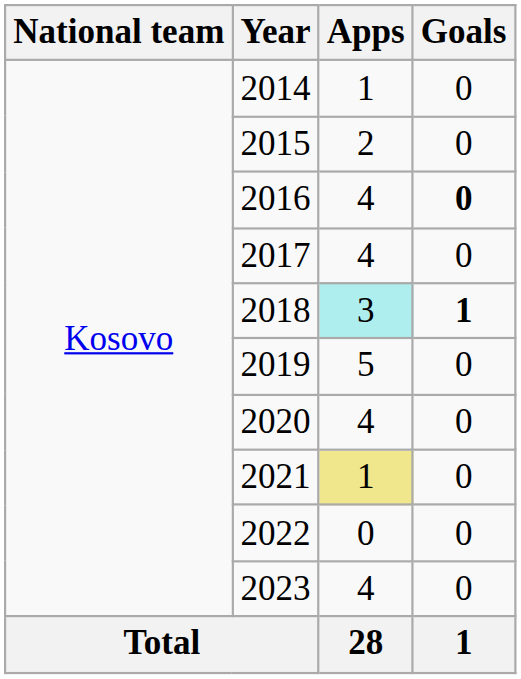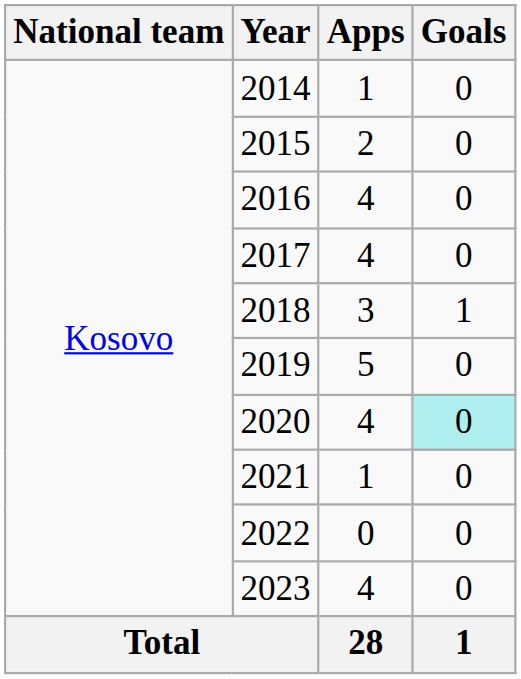(464, 198) bold -> (464, 198) normal
(366, 310) paleturquoise background -> (366, 310) no background
(464, 310) bold -> (464, 310) normal
(464, 421) no background -> (464, 421) paleturquoise background
(366, 476) khaki background -> (366, 476) no background
